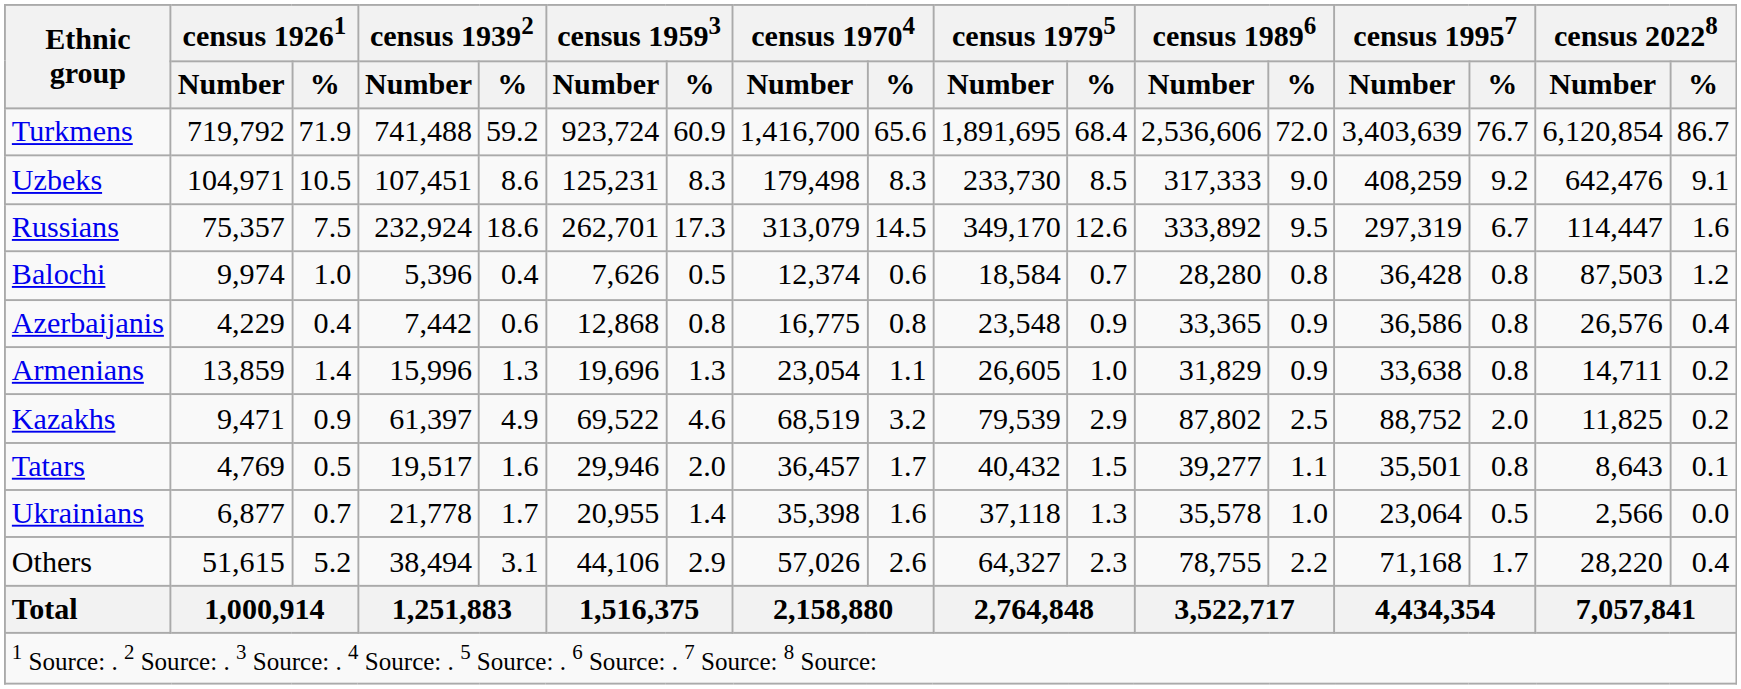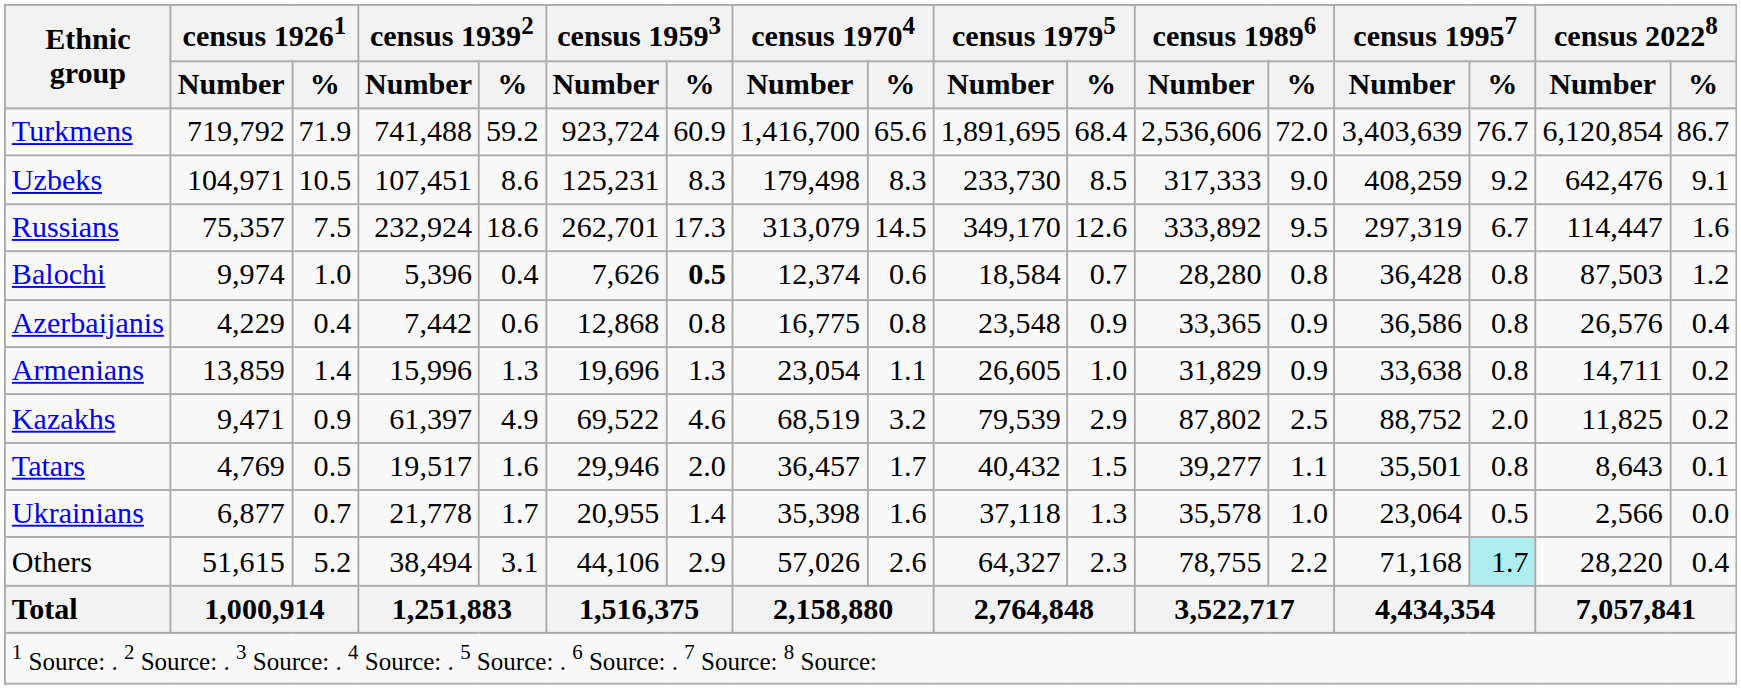(707, 275) normal -> (707, 275) bold
(1510, 561) no background -> (1510, 561) paleturquoise background
